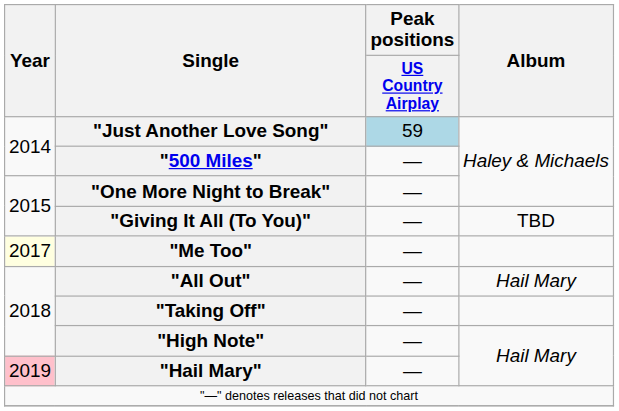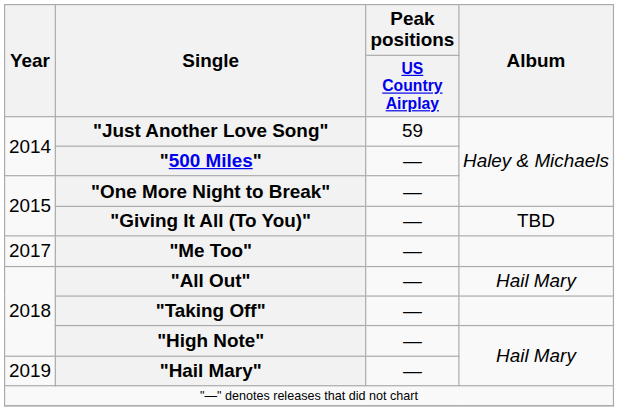(412, 131) lightblue background -> (412, 131) no background
(30, 250) lightyellow background -> (30, 250) no background
(30, 370) pink background -> (30, 370) no background
